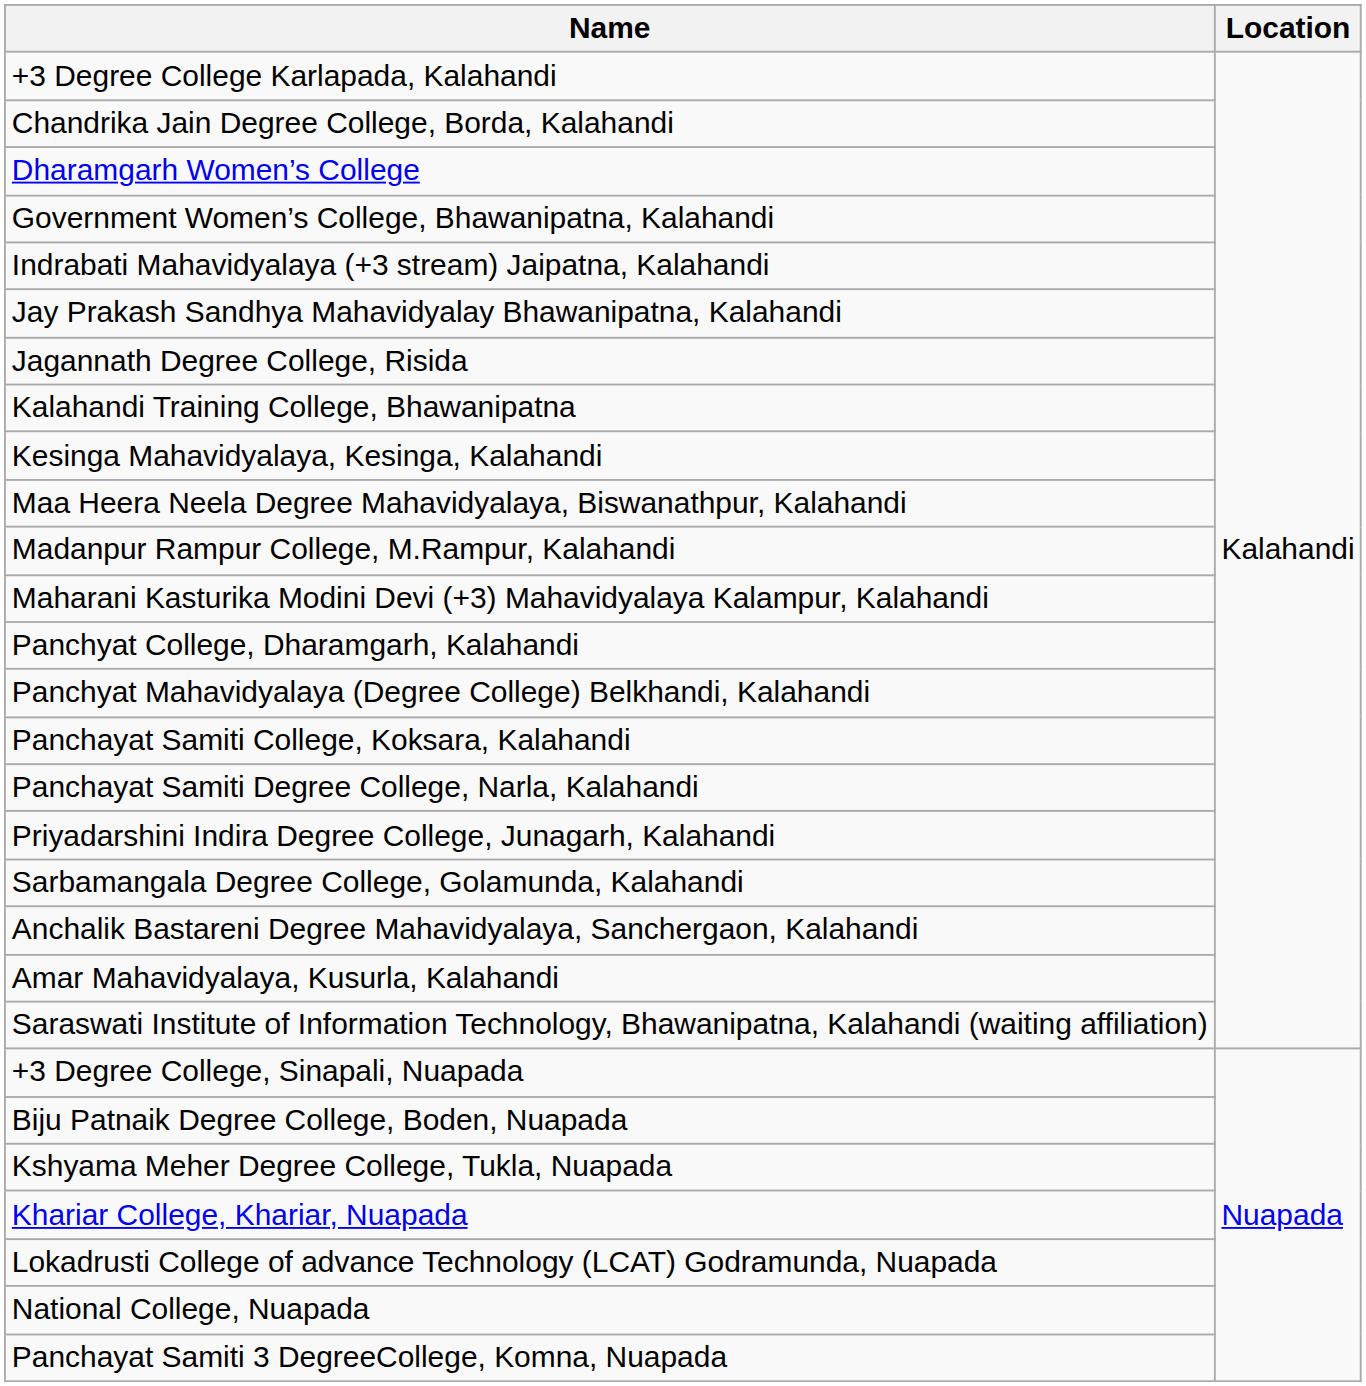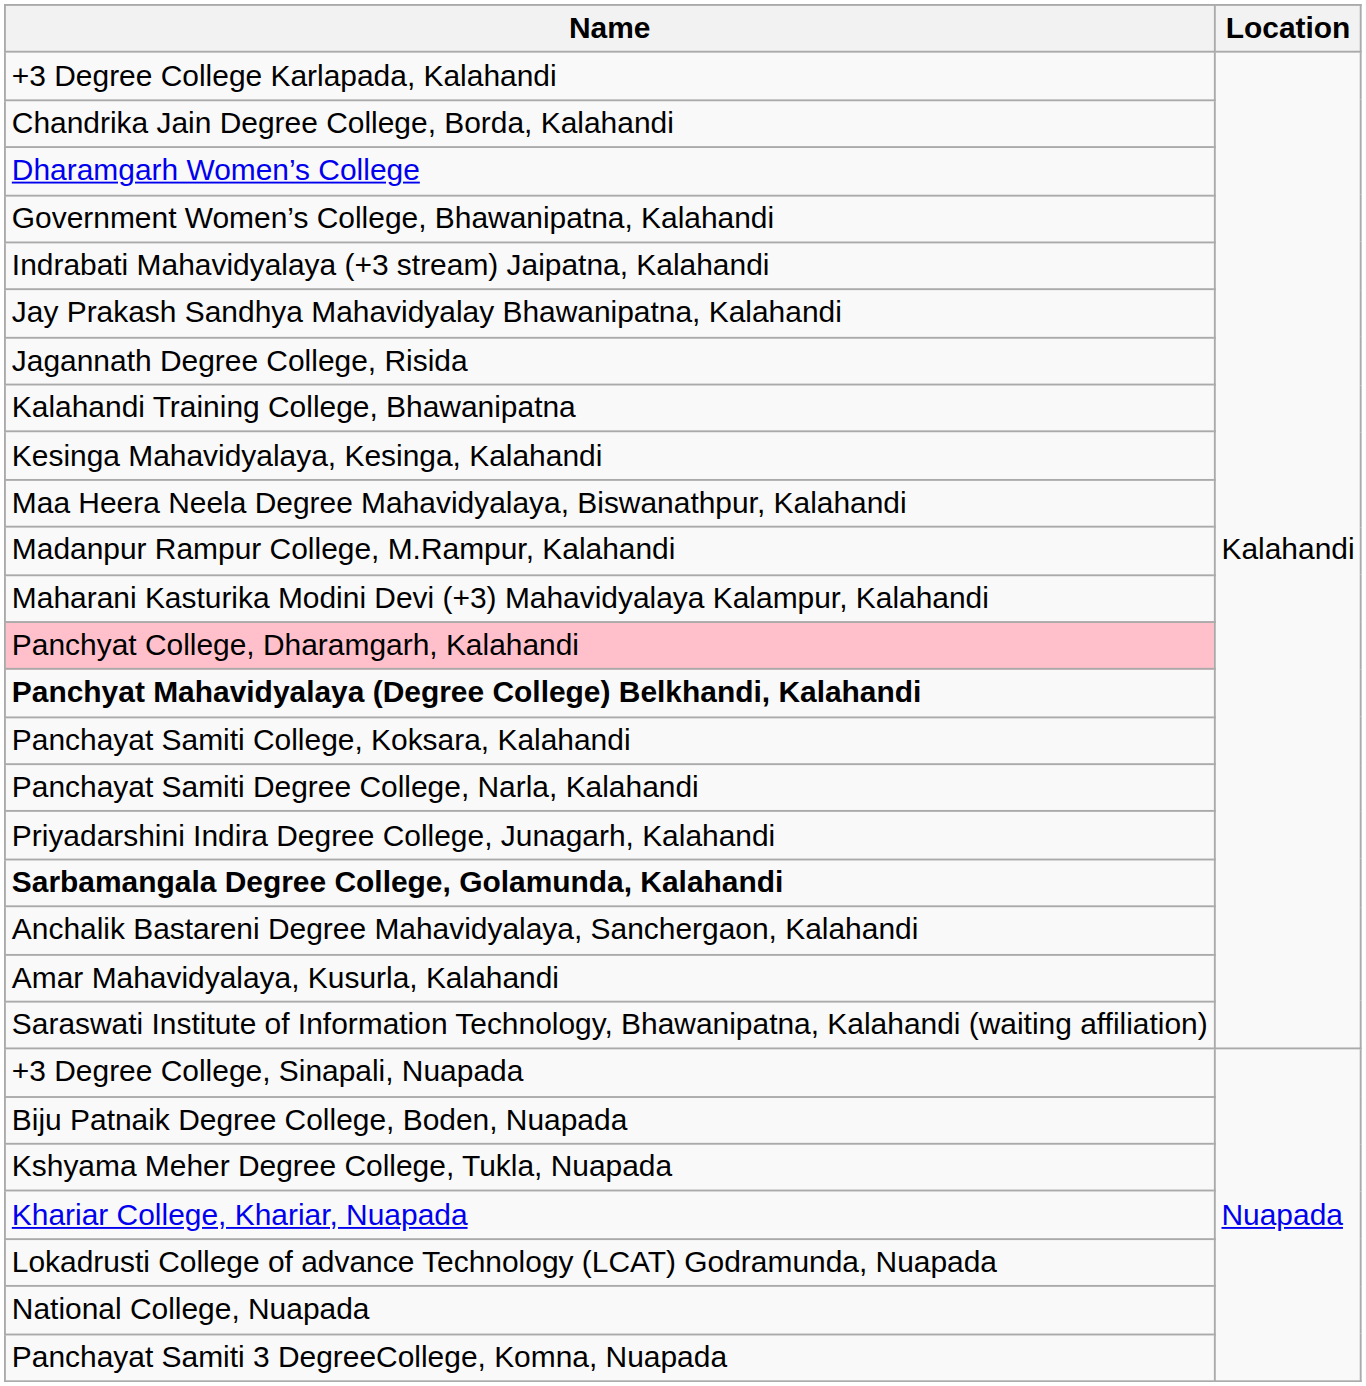(295, 645) no background -> (295, 645) pink background
(441, 692) normal -> (467, 692) bold
(378, 882) normal -> (398, 882) bold
